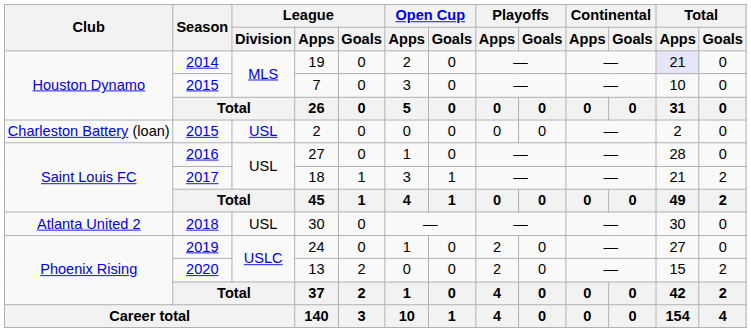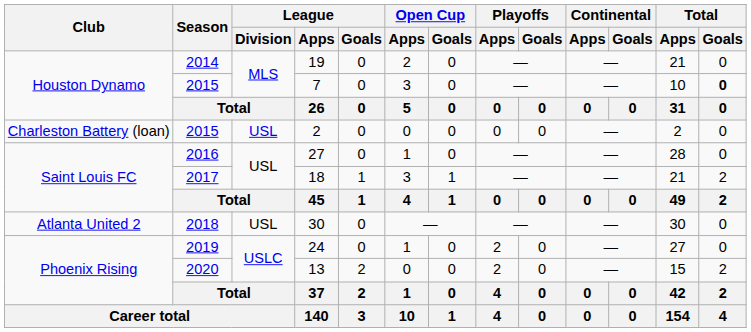(678, 62) lavender background -> (678, 62) no background
(723, 85) normal -> (723, 85) bold
